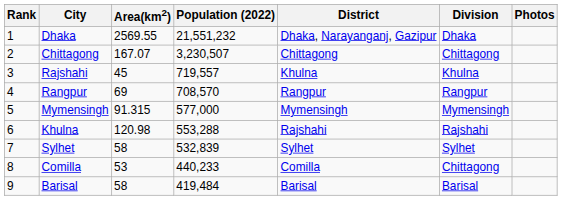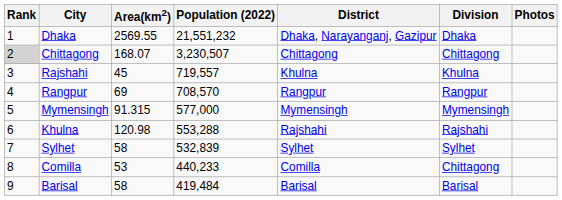(10, 54) no background -> (10, 54) lightgrey background
(132, 54) 167.07 -> (132, 54) 168.07
